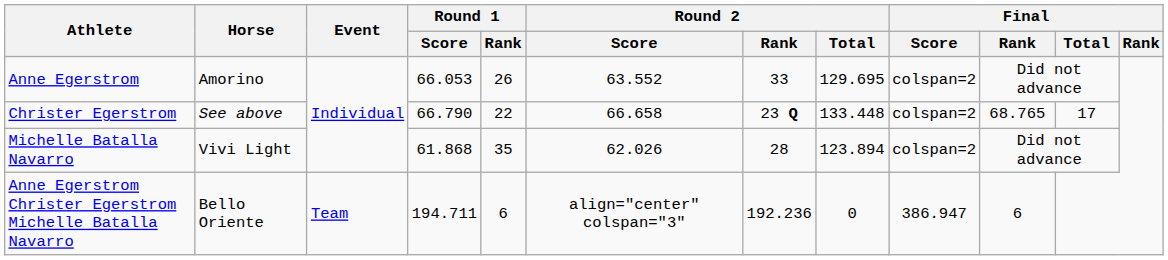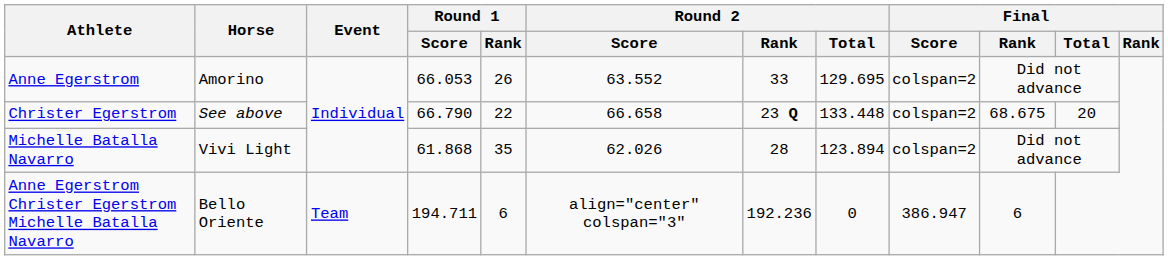(1017, 114) 68.765 -> (1017, 114) 68.675
(1087, 114) 17 -> (1087, 114) 20
